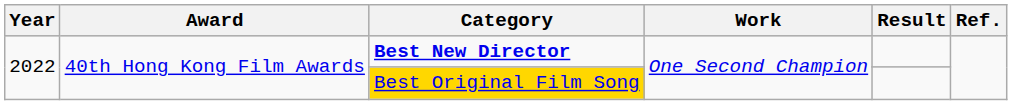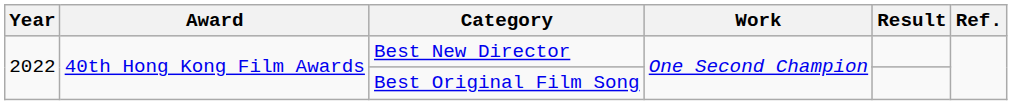(472, 52) bold -> (472, 52) normal
(507, 83) gold background -> (507, 83) no background
